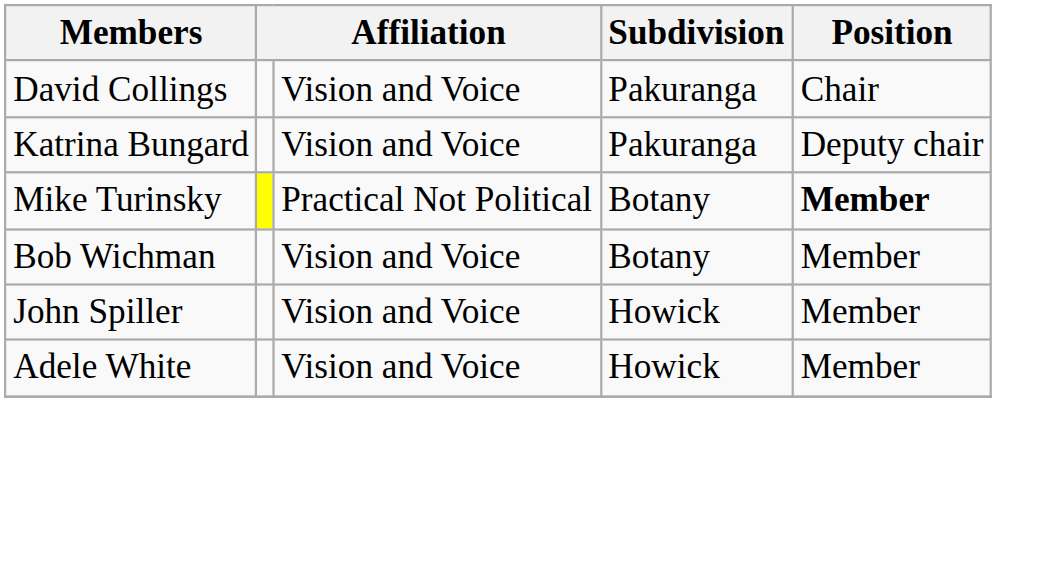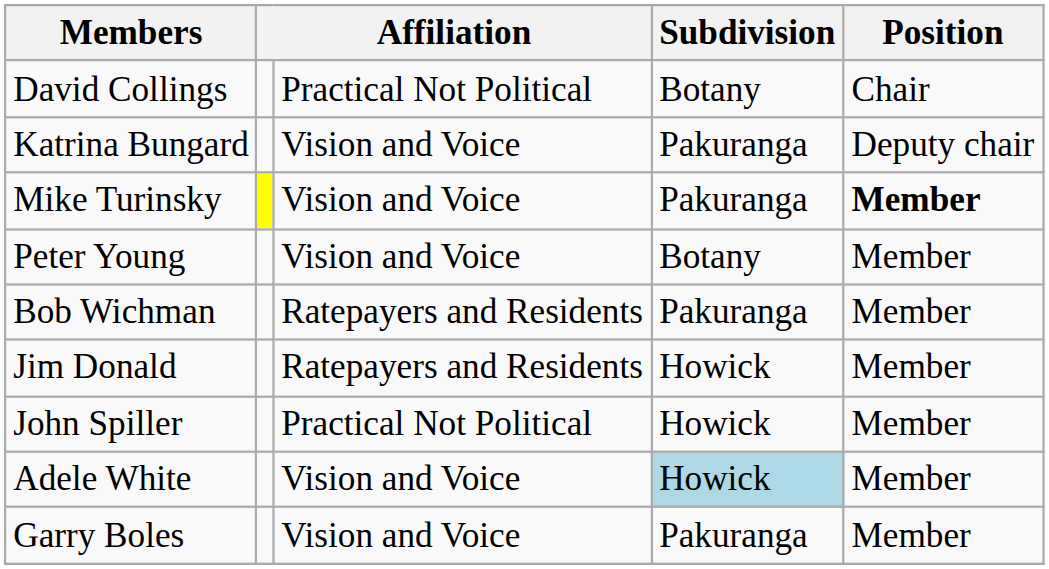(401, 88) Vision and Voice -> (437, 88) Practical Not Political
(683, 88) Pakuranga -> (710, 88) Botany
(437, 199) Practical Not Political -> (401, 199) Vision and Voice
(659, 199) Botany -> (733, 199) Pakuranga
+ row: (99, 255)
(401, 255) Vision and Voice -> (462, 311) Ratepayers and Residents
(659, 255) Botany -> (733, 311) Pakuranga
+ row: (95, 367)
(401, 311) Vision and Voice -> (437, 423) Practical Not Political
(664, 367) no background -> (715, 479) lightblue background
+ row: (99, 534)
